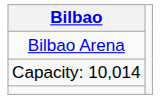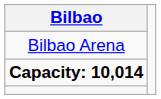(76, 72) normal -> (76, 72) bold
